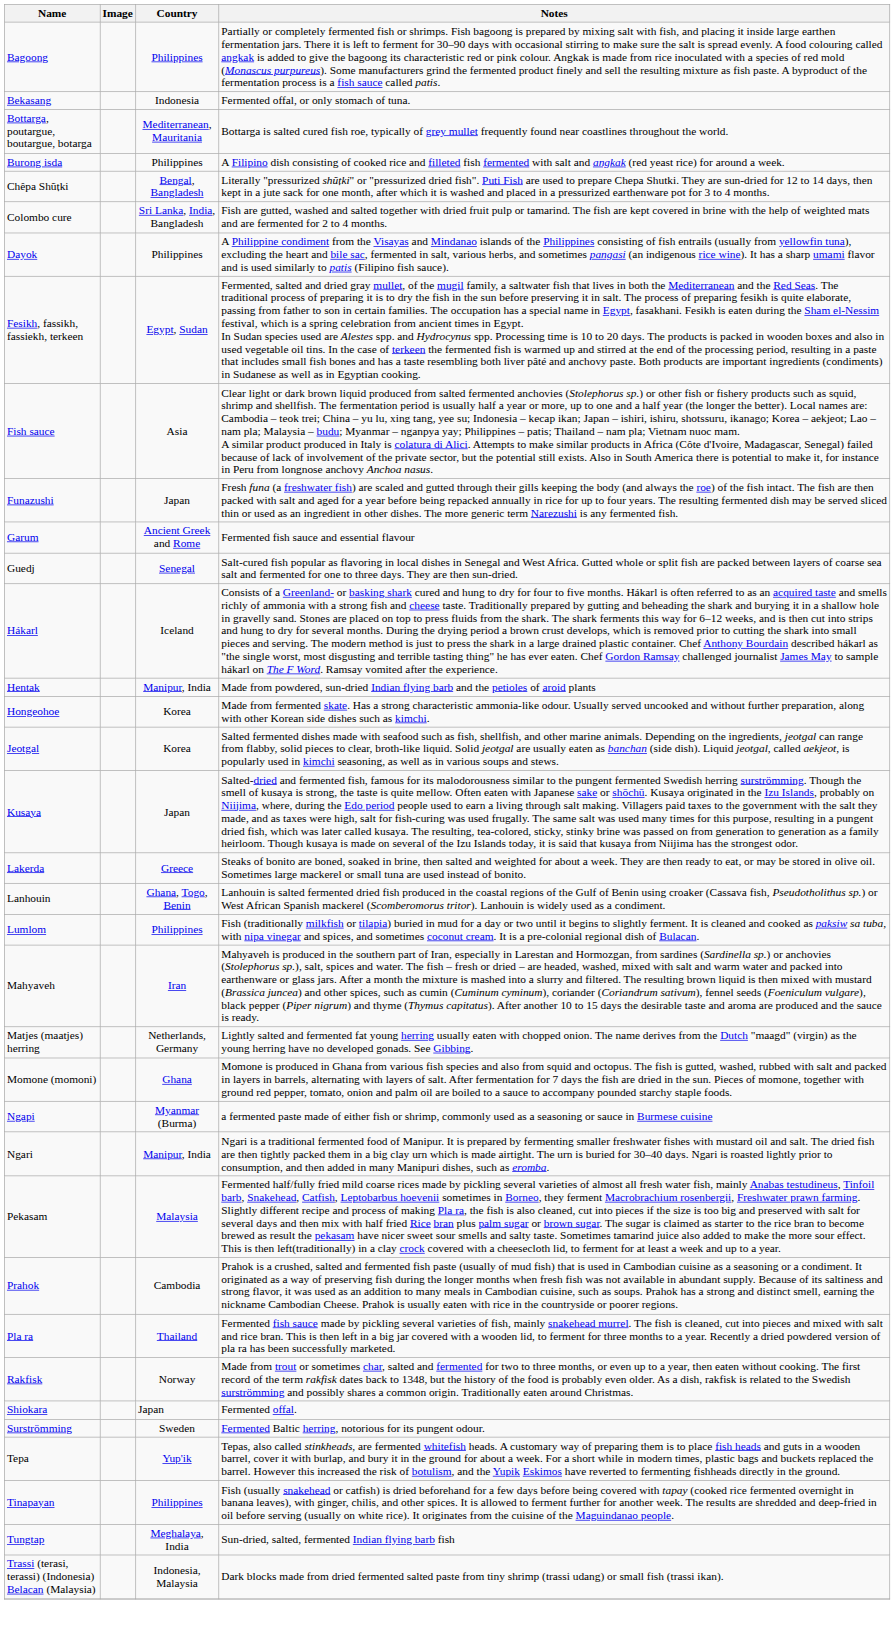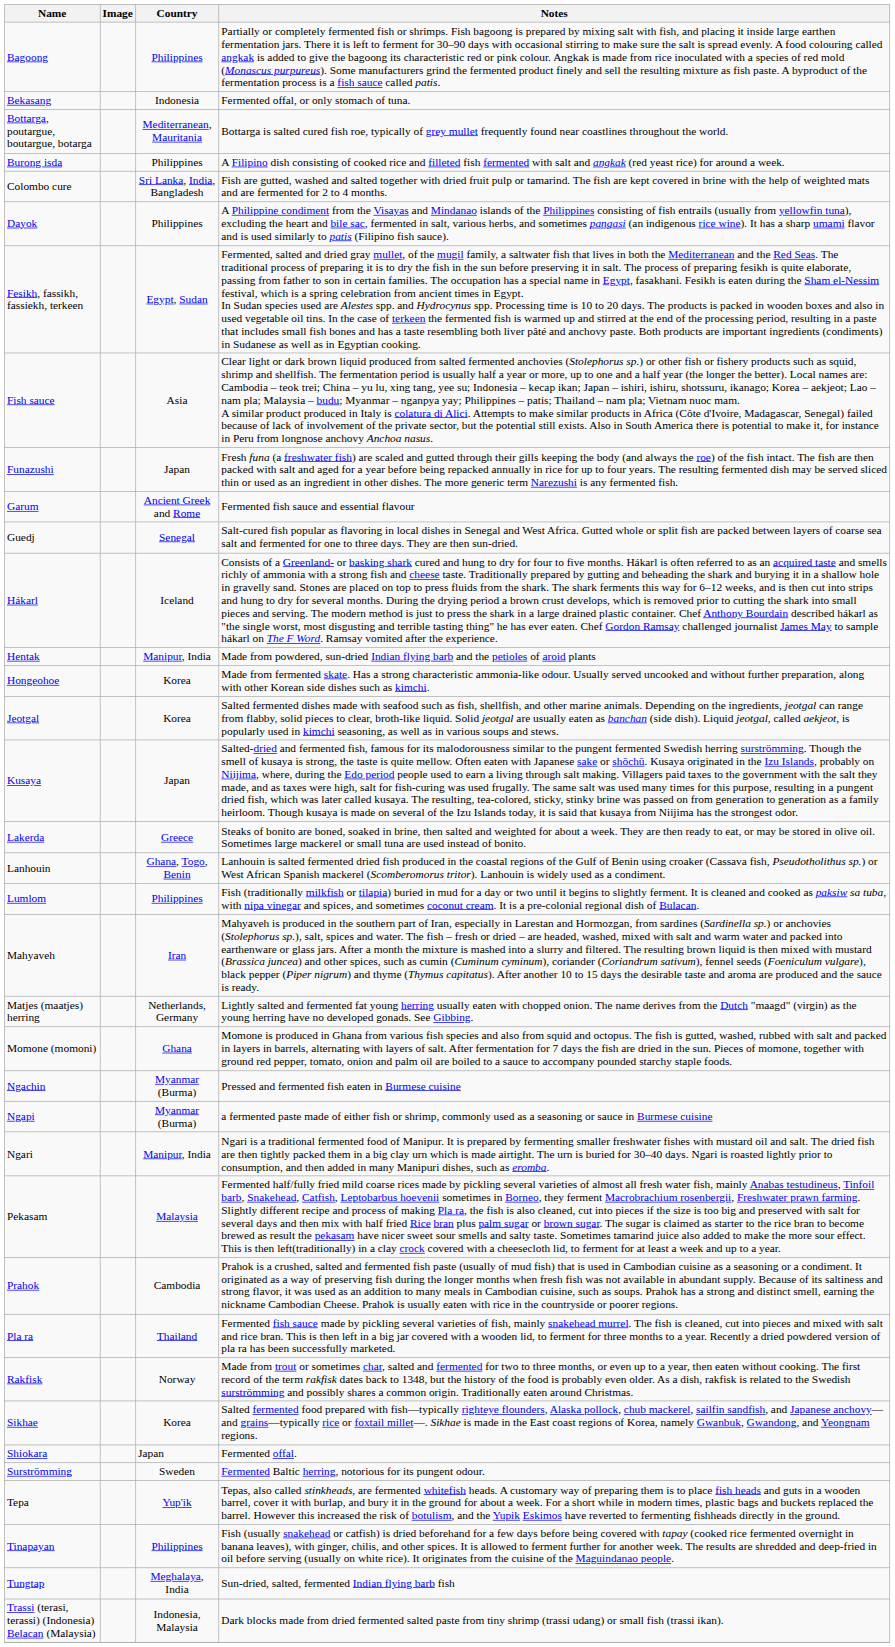- row: (38, 186)
+ row: (26, 1086)
+ row: (22, 1423)
